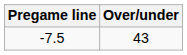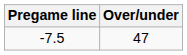(141, 38) 43 -> (141, 38) 47
